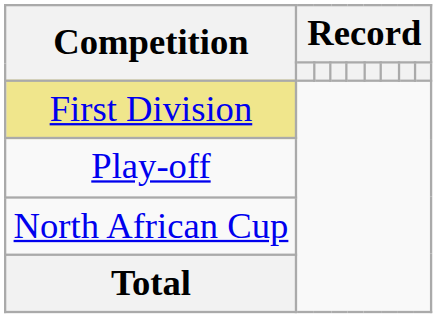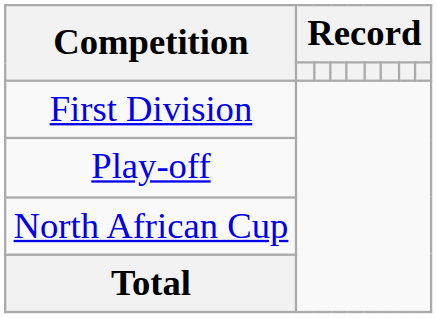(151, 108) khaki background -> (151, 108) no background
